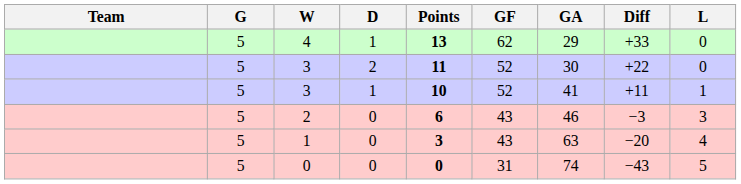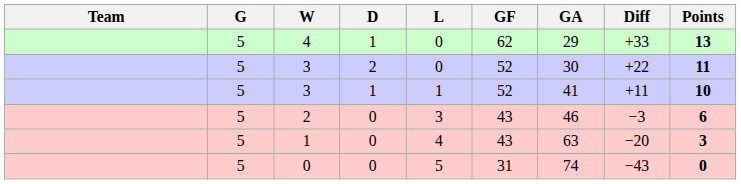columns swapped: (703, 16) <-> (439, 16)
